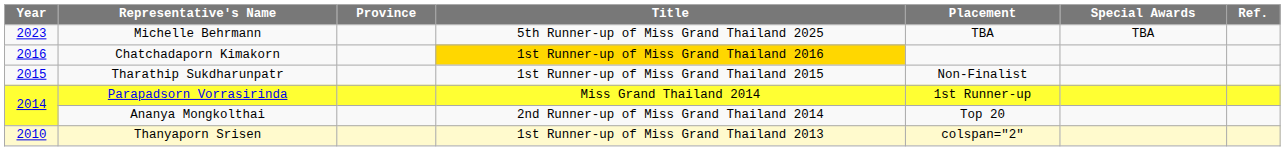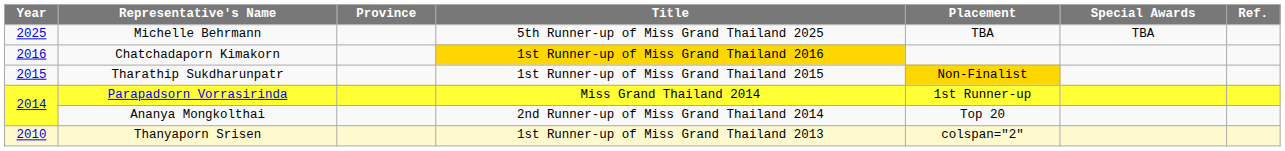(31, 35) 2023 -> (31, 35) 2025
(982, 75) no background -> (982, 75) gold background
